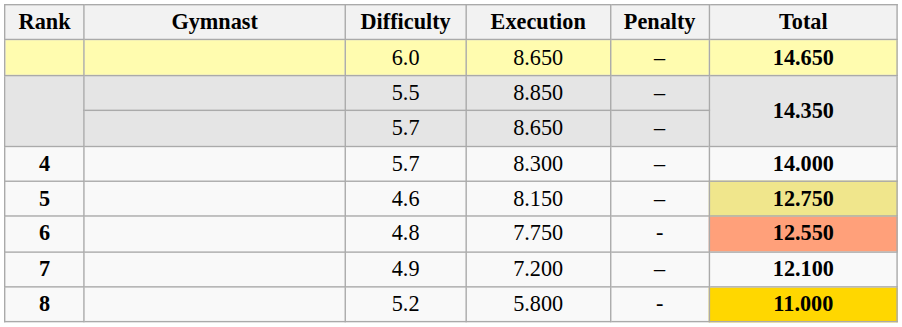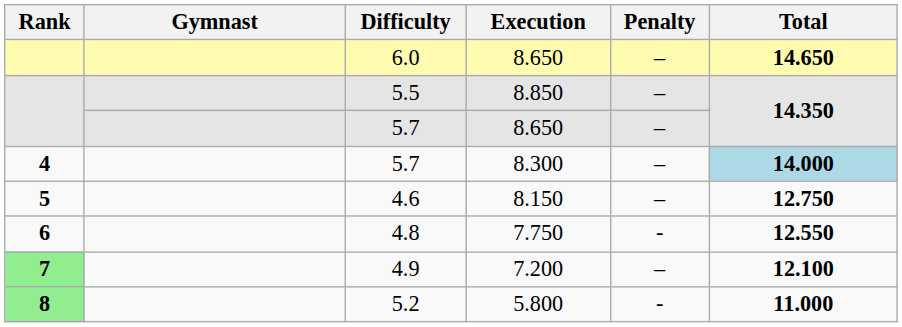(803, 163) no background -> (803, 163) lightblue background
(803, 198) khaki background -> (803, 198) no background
(803, 233) lightsalmon background -> (803, 233) no background
(45, 269) no background -> (45, 269) lightgreen background
(45, 304) no background -> (45, 304) lightgreen background
(803, 304) gold background -> (803, 304) no background
